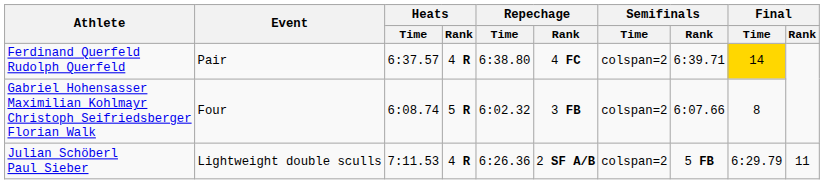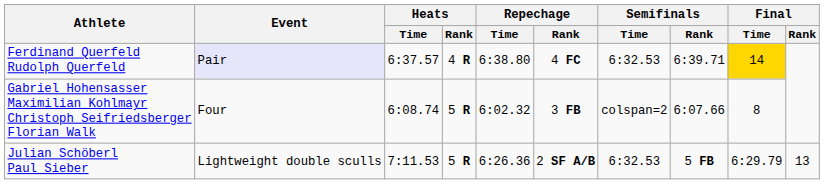(212, 61) no background -> (212, 61) lavender background
(634, 61) colspan=2 -> (634, 61) 6:32.53
(459, 161) 4 R -> (459, 161) 5 R
(634, 161) colspan=2 -> (634, 161) 6:32.53
(802, 161) 11 -> (802, 161) 13
